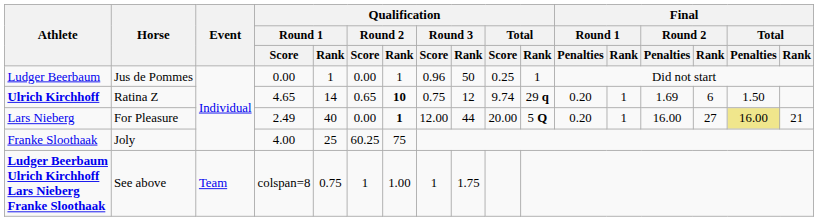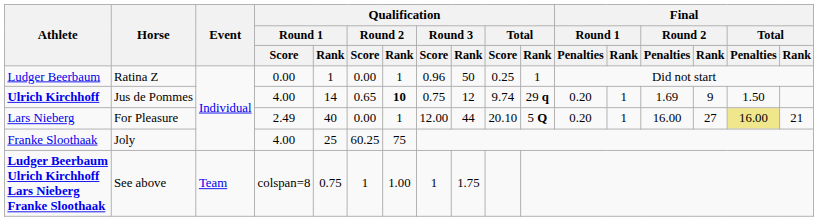(153, 76) Jus de Pommes -> (136, 76) Ratina Z
(136, 97) Ratina Z -> (153, 97) Jus de Pommes
(284, 97) 4.65 -> (284, 97) 4.00
(710, 97) 6 -> (710, 97) 9
(399, 118) bold -> (399, 118) normal
(503, 118) 20.00 -> (503, 118) 20.10
